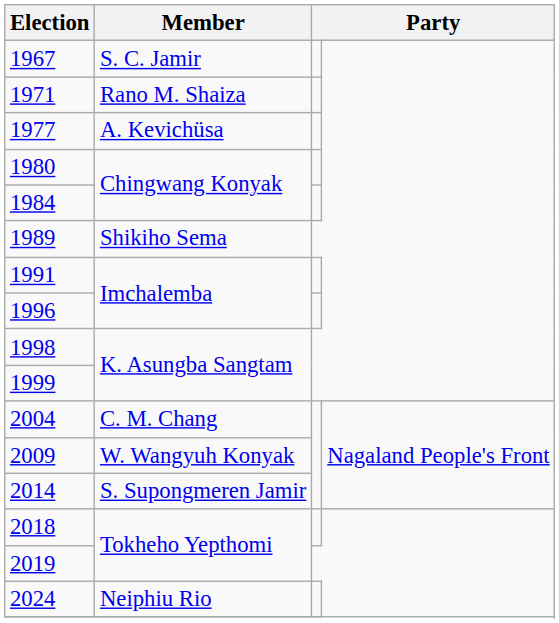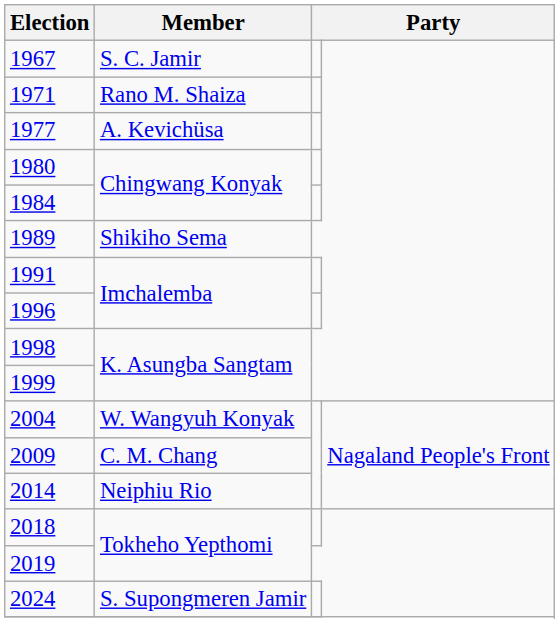(159, 418) C. M. Chang -> (197, 418) W. Wangyuh Konyak
(197, 454) W. Wangyuh Konyak -> (159, 454) C. M. Chang
(203, 490) S. Supongmeren Jamir -> (156, 490) Neiphiu Rio
(156, 599) Neiphiu Rio -> (203, 599) S. Supongmeren Jamir
